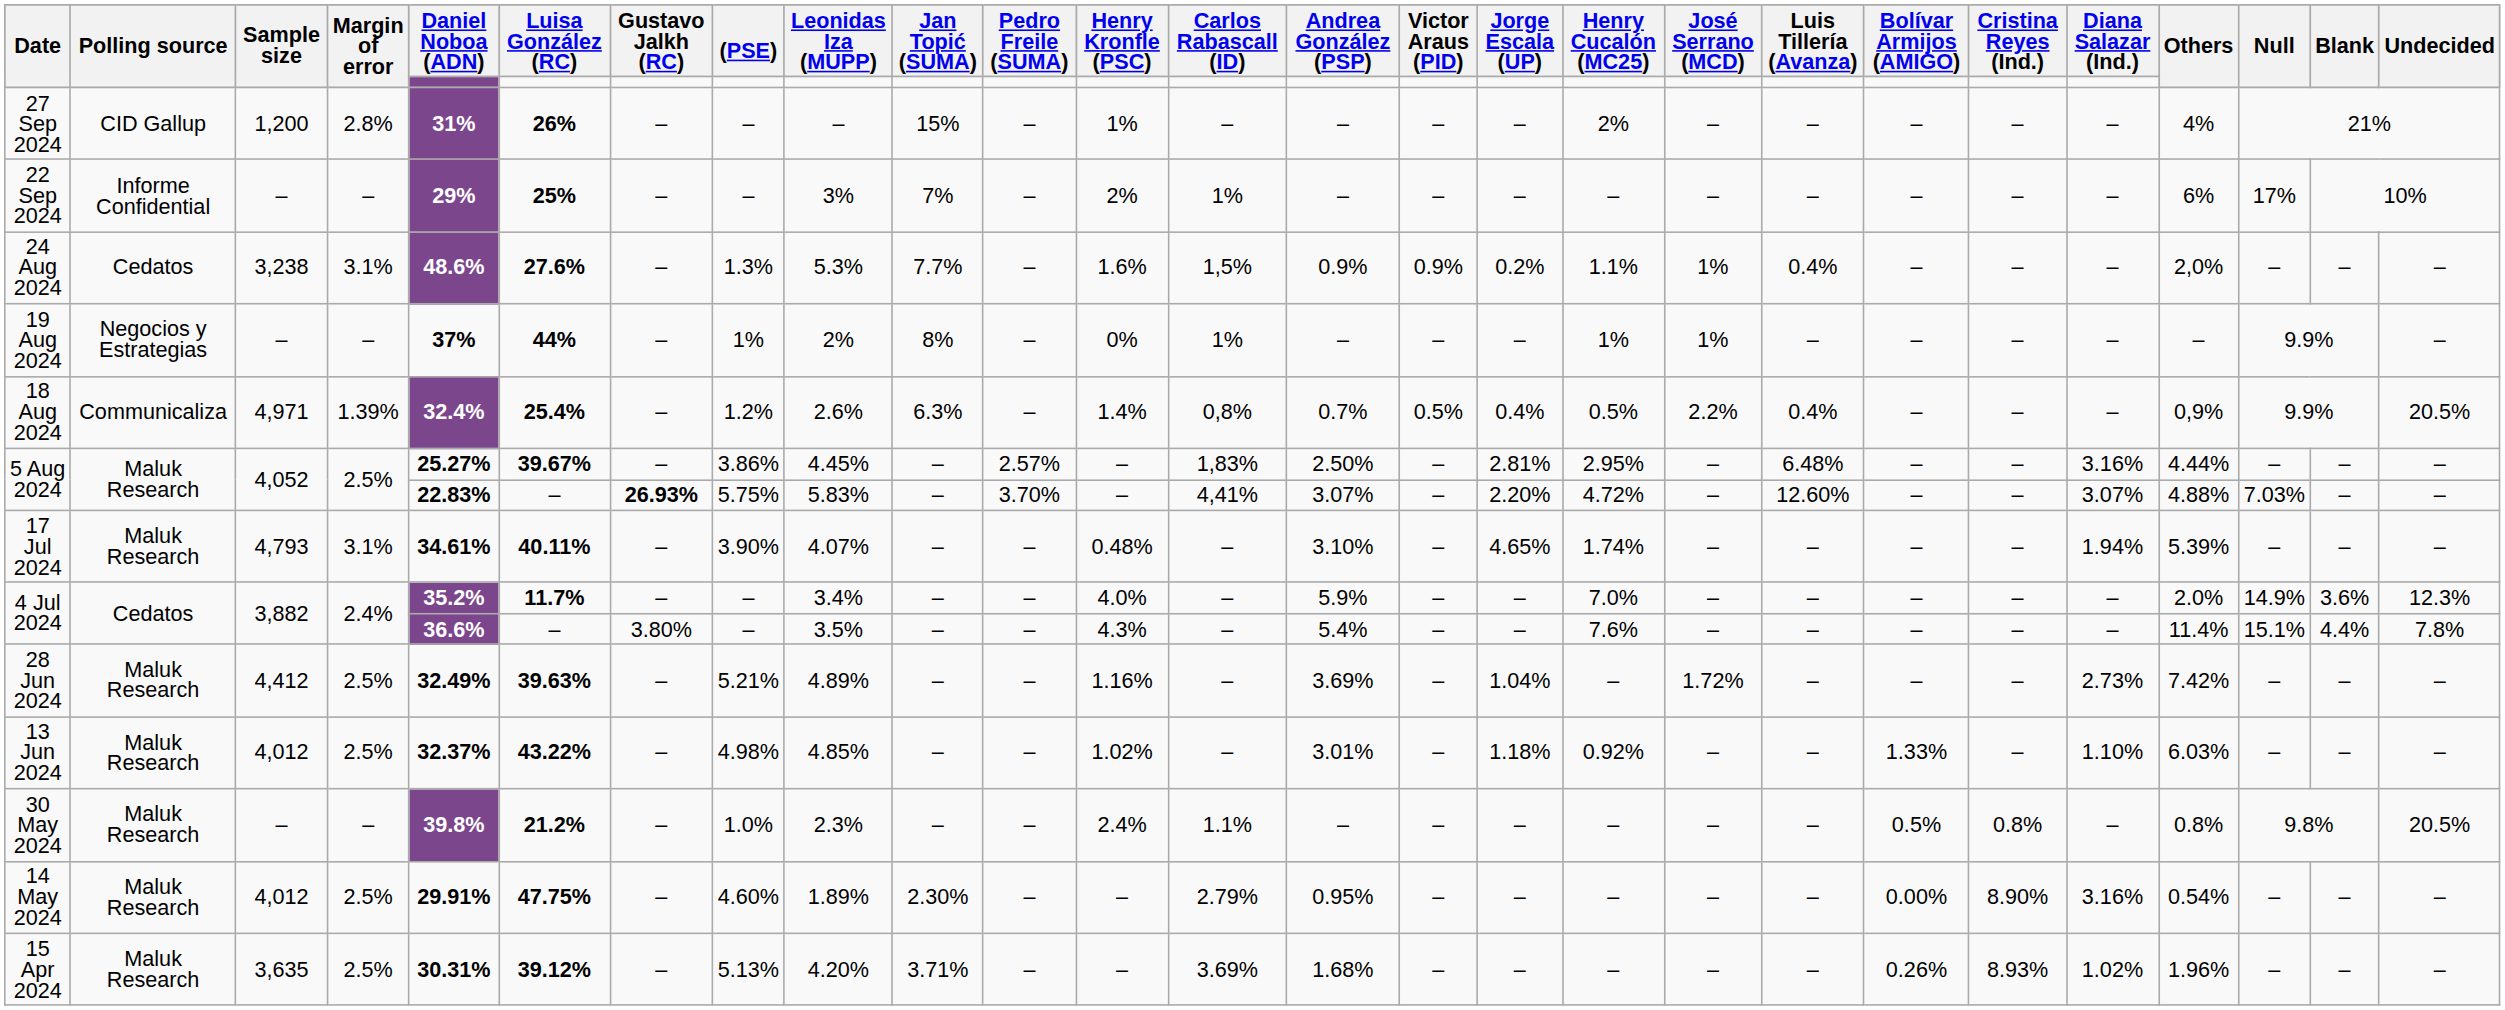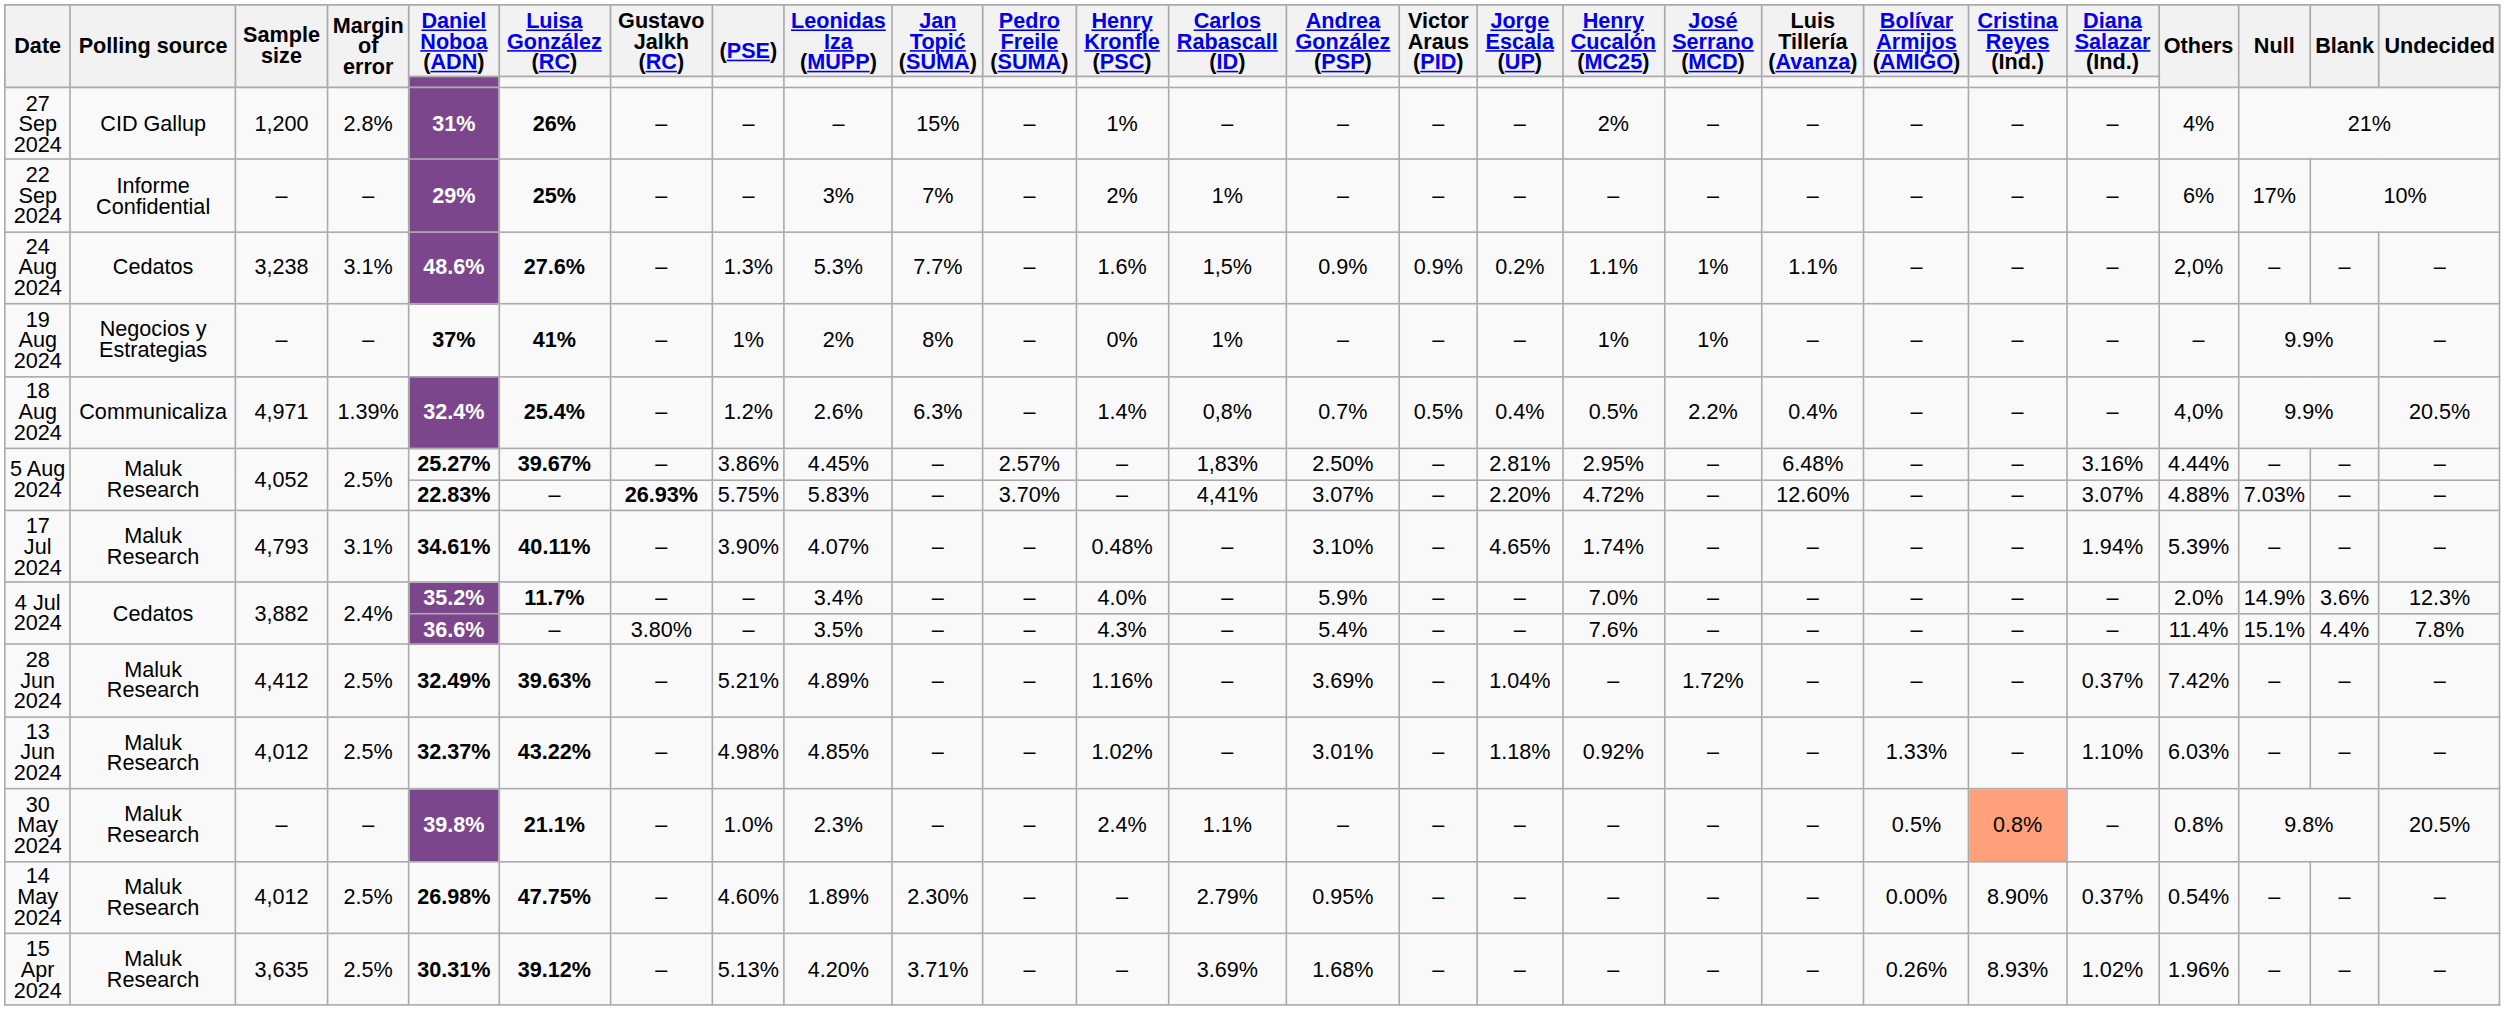(1813, 267) 0.4% -> (1813, 267) 1.1%
(554, 340) 44% -> (554, 340) 41%
(2199, 412) 0,9% -> (2199, 412) 4,0%
(2112, 680) 2.73% -> (2112, 680) 0.37%
(554, 825) 21.2% -> (554, 825) 21.1%
(2018, 825) no background -> (2018, 825) lightsalmon background
(454, 897) 29.91% -> (454, 897) 26.98%
(2112, 897) 3.16% -> (2112, 897) 0.37%
